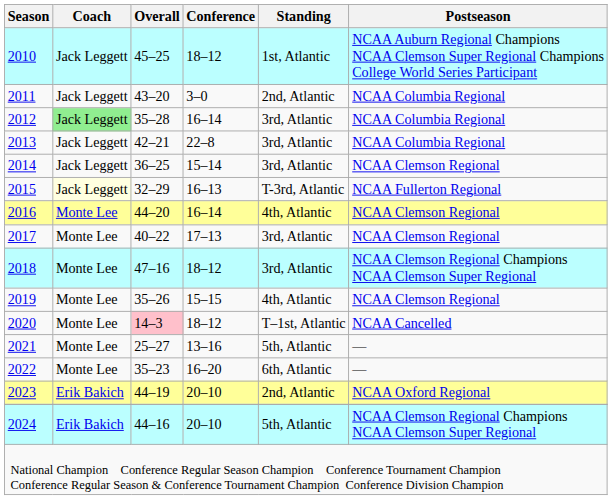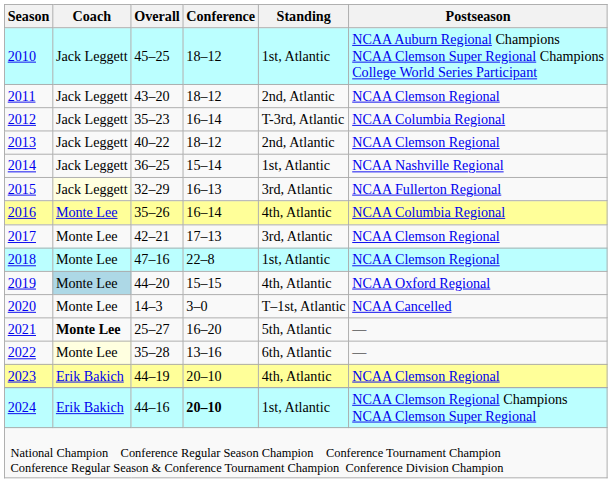(197, 96) 3–0 -> (204, 96) 18–12
(429, 96) NCAA Columbia Regional -> (426, 96) NCAA Clemson Regional
(92, 119) lightgreen background -> (92, 119) no background
(152, 119) 35–28 -> (152, 119) 35–23
(297, 119) 3rd, Atlantic -> (303, 119) T-3rd, Atlantic
(152, 143) 42–21 -> (152, 143) 40–22
(200, 143) 22–8 -> (204, 143) 18–12
(297, 143) 3rd, Atlantic -> (298, 143) 2nd, Atlantic
(429, 143) NCAA Columbia Regional -> (426, 143) NCAA Clemson Regional
(297, 166) 3rd, Atlantic -> (296, 166) 1st, Atlantic
(426, 166) NCAA Clemson Regional -> (428, 166) NCAA Nashville Regional
(303, 189) T-3rd, Atlantic -> (297, 189) 3rd, Atlantic
(152, 212) 44–20 -> (152, 212) 35–26
(426, 212) NCAA Clemson Regional -> (429, 212) NCAA Columbia Regional
(152, 236) 40–22 -> (152, 236) 42–21
(204, 267) 18–12 -> (200, 259) 22–8
(297, 267) 3rd, Atlantic -> (296, 259) 1st, Atlantic
(460, 267) NCAA Clemson Regional Champions NCAA Clemson Super Regional -> (426, 259) NCAA Clemson Regional
(87, 299) no background -> (87, 282) lightblue background
(152, 299) 35–26 -> (152, 282) 44–20
(426, 299) NCAA Clemson Regional -> (421, 282) NCAA Oxford Regional
(148, 322) pink background -> (148, 306) no background
(204, 322) 18–12 -> (197, 306) 3–0
(87, 346) normal -> (88, 329) bold
(204, 346) 13–16 -> (204, 329) 16–20
(87, 369) no background -> (87, 352) lightyellow background
(152, 369) 35–23 -> (152, 352) 35–28
(204, 369) 16–20 -> (204, 352) 13–16
(298, 392) 2nd, Atlantic -> (297, 376) 4th, Atlantic
(421, 392) NCAA Oxford Regional -> (426, 376) NCAA Clemson Regional
(204, 424) normal -> (204, 407) bold
(297, 424) 5th, Atlantic -> (296, 407) 1st, Atlantic
